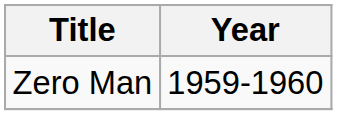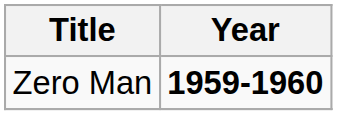(245, 82) normal -> (245, 82) bold
